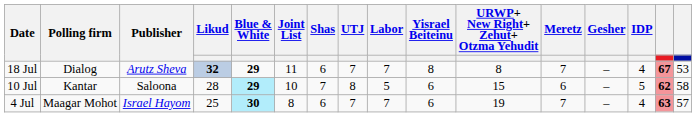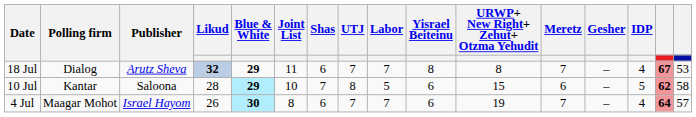(212, 103) 25 -> (212, 103) 26
(665, 103) 63 -> (665, 103) 64
